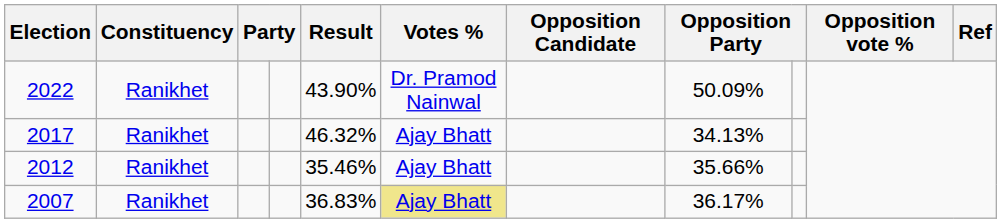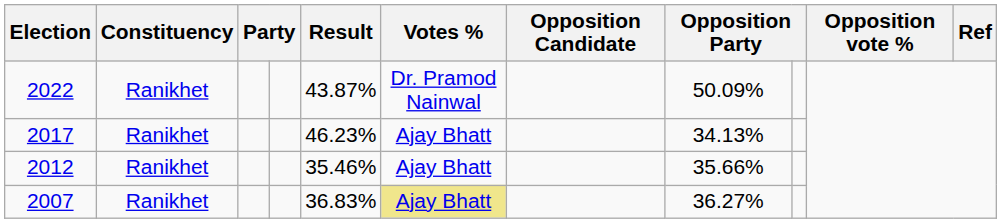(341, 89) 43.90% -> (341, 89) 43.87%
(341, 134) 46.32% -> (341, 134) 46.23%
(728, 201) 36.17% -> (728, 201) 36.27%
